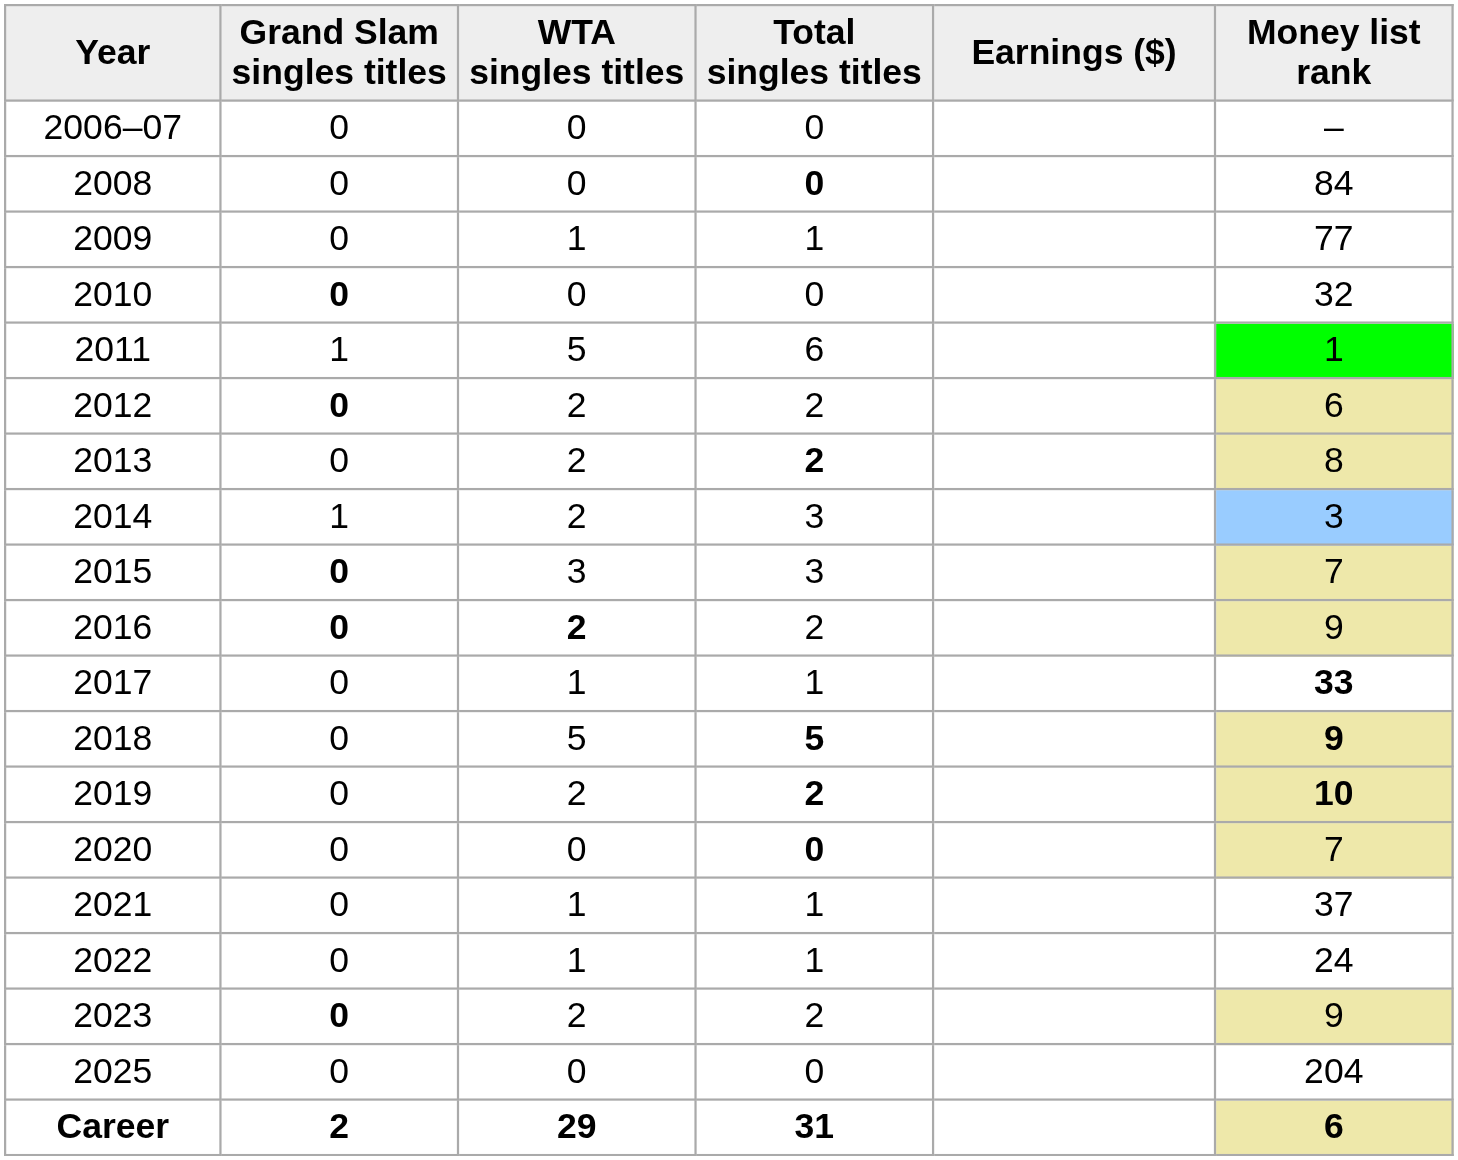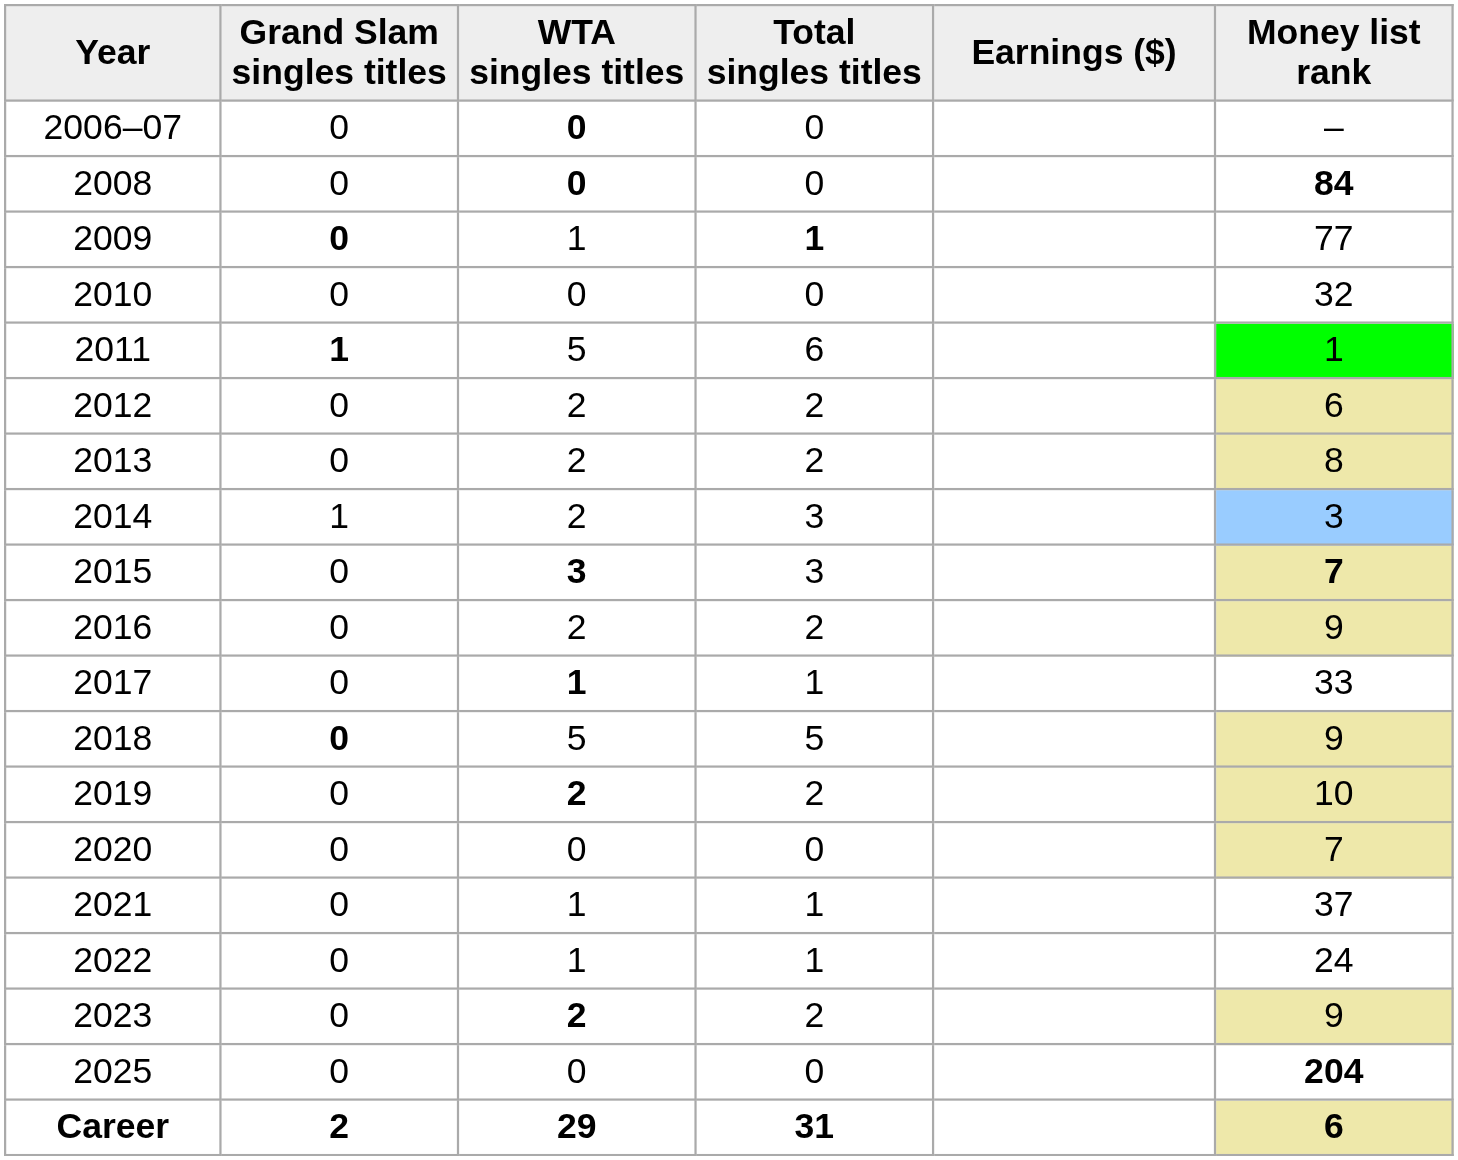(577, 127) normal -> (577, 127) bold
(577, 183) normal -> (577, 183) bold
(814, 183) bold -> (814, 183) normal
(1334, 183) normal -> (1334, 183) bold
(339, 238) normal -> (339, 238) bold
(814, 238) normal -> (814, 238) bold
(339, 294) bold -> (339, 294) normal
(339, 349) normal -> (339, 349) bold
(339, 405) bold -> (339, 405) normal
(814, 460) bold -> (814, 460) normal
(339, 571) bold -> (339, 571) normal
(577, 571) normal -> (577, 571) bold
(1334, 571) normal -> (1334, 571) bold
(339, 627) bold -> (339, 627) normal
(577, 627) bold -> (577, 627) normal
(577, 682) normal -> (577, 682) bold
(1334, 682) bold -> (1334, 682) normal
(339, 738) normal -> (339, 738) bold
(814, 738) bold -> (814, 738) normal
(1334, 738) bold -> (1334, 738) normal
(577, 793) normal -> (577, 793) bold
(814, 793) bold -> (814, 793) normal
(1334, 793) bold -> (1334, 793) normal
(814, 849) bold -> (814, 849) normal
(339, 1015) bold -> (339, 1015) normal
(577, 1015) normal -> (577, 1015) bold
(1334, 1071) normal -> (1334, 1071) bold
